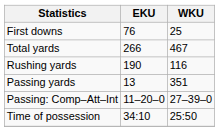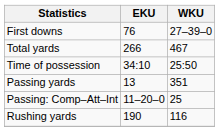(176, 31) 25 -> (191, 31) 27–39–0
rows swapped: (42, 65) <-> (54, 117)
(191, 100) 27–39–0 -> (176, 100) 25
